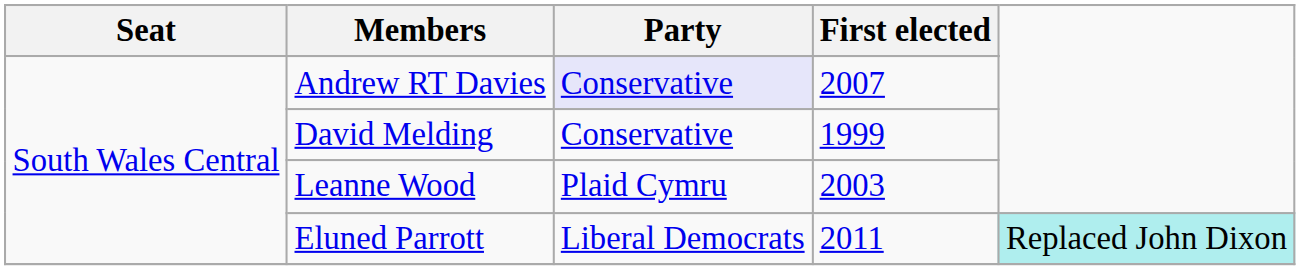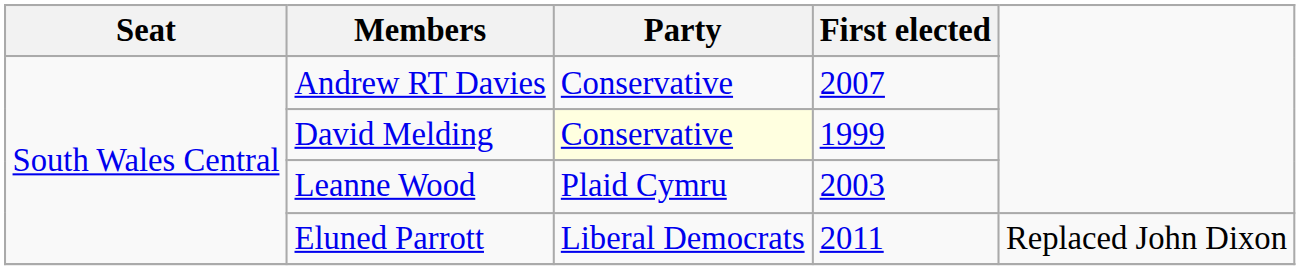(647, 82) lavender background -> (647, 82) no background
(647, 133) no background -> (647, 133) lightyellow background
(1146, 237) paleturquoise background -> (1146, 237) no background
